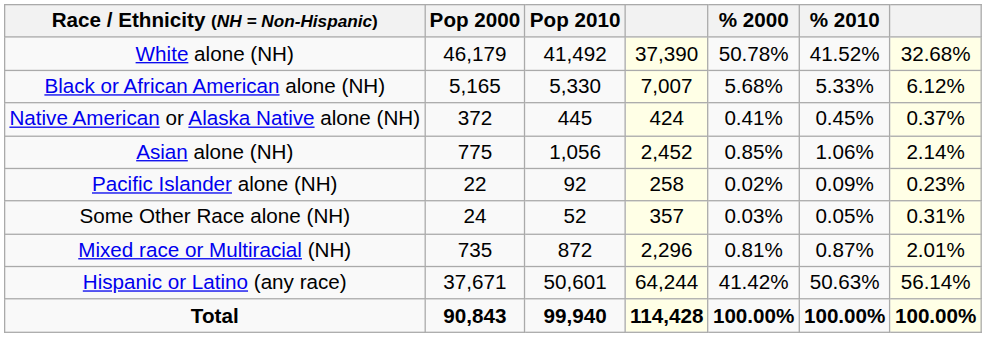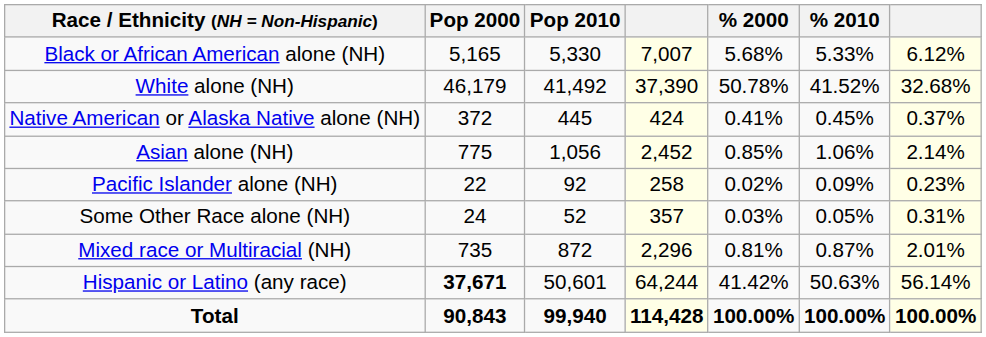rows swapped: (215, 53) <-> (215, 86)
(475, 282) normal -> (475, 282) bold
